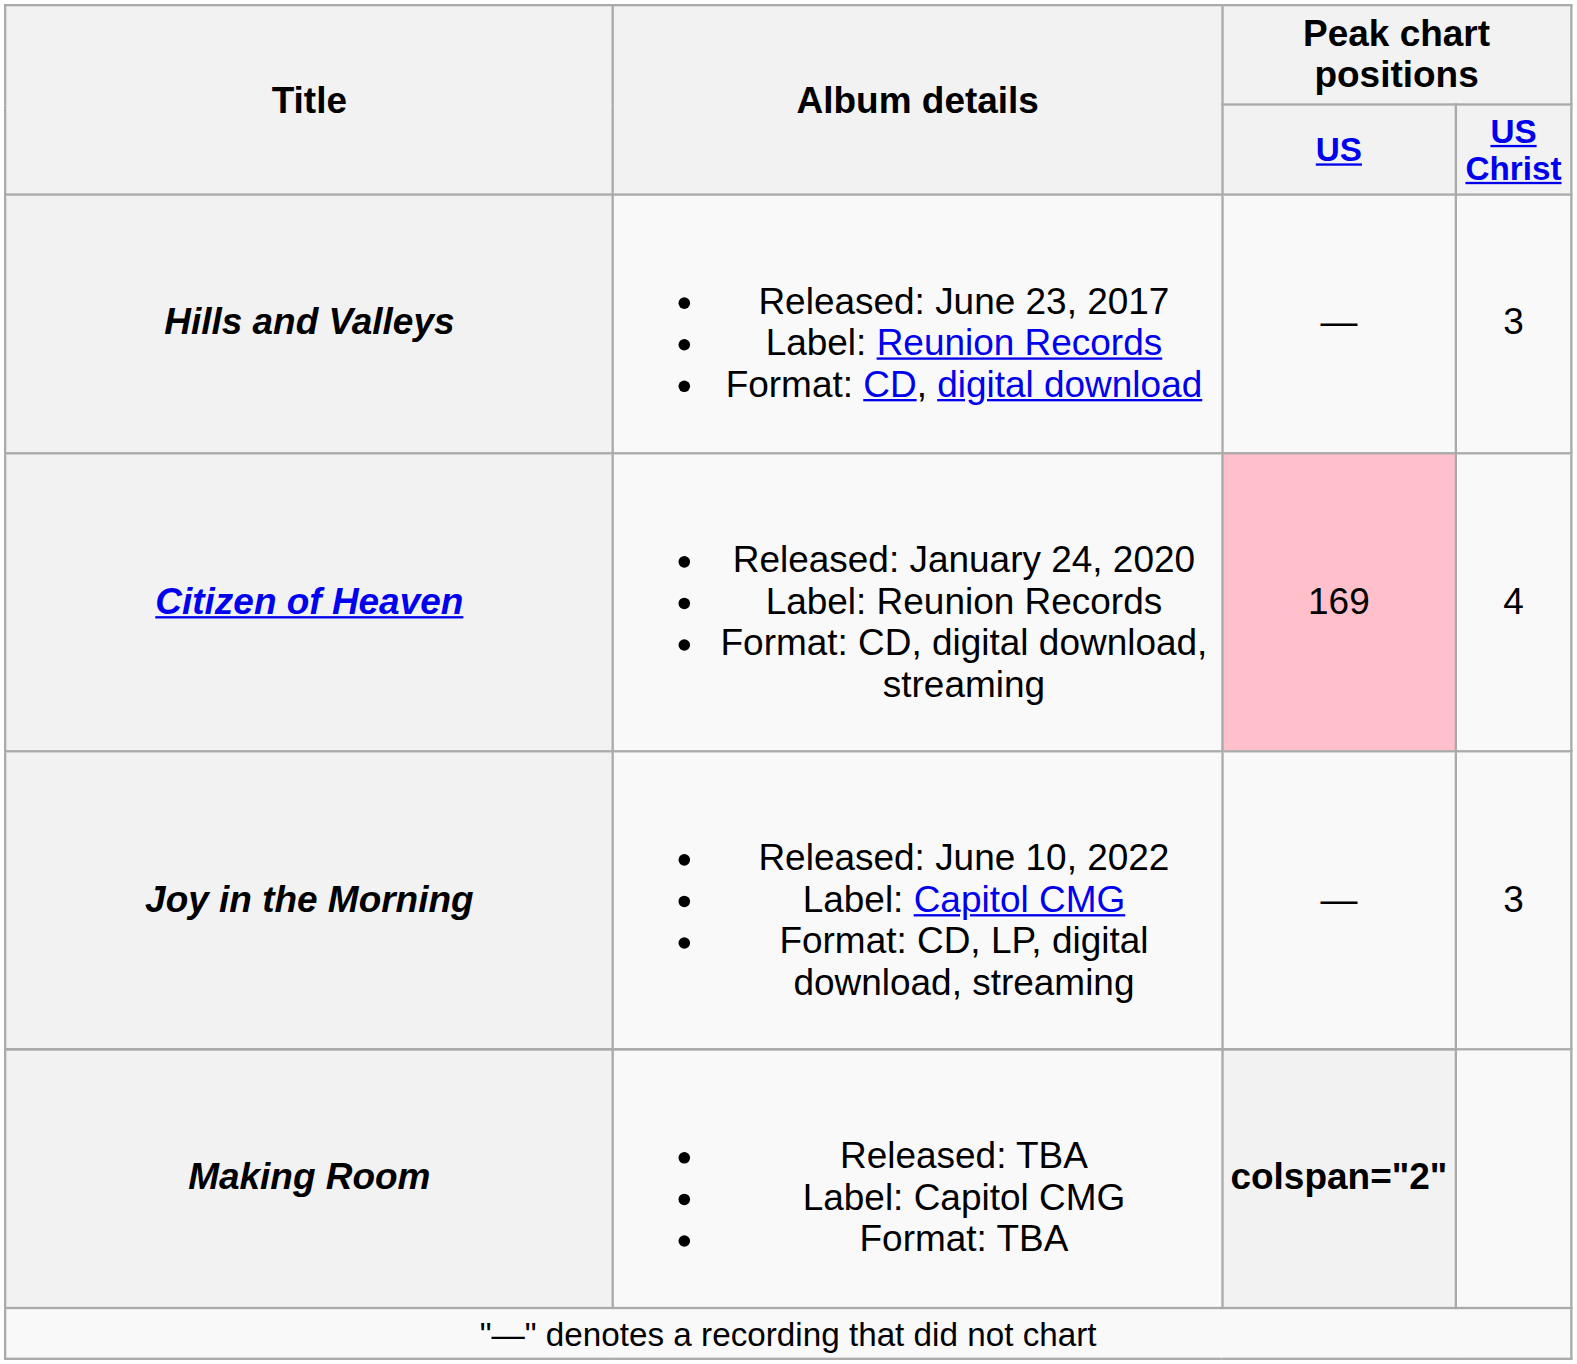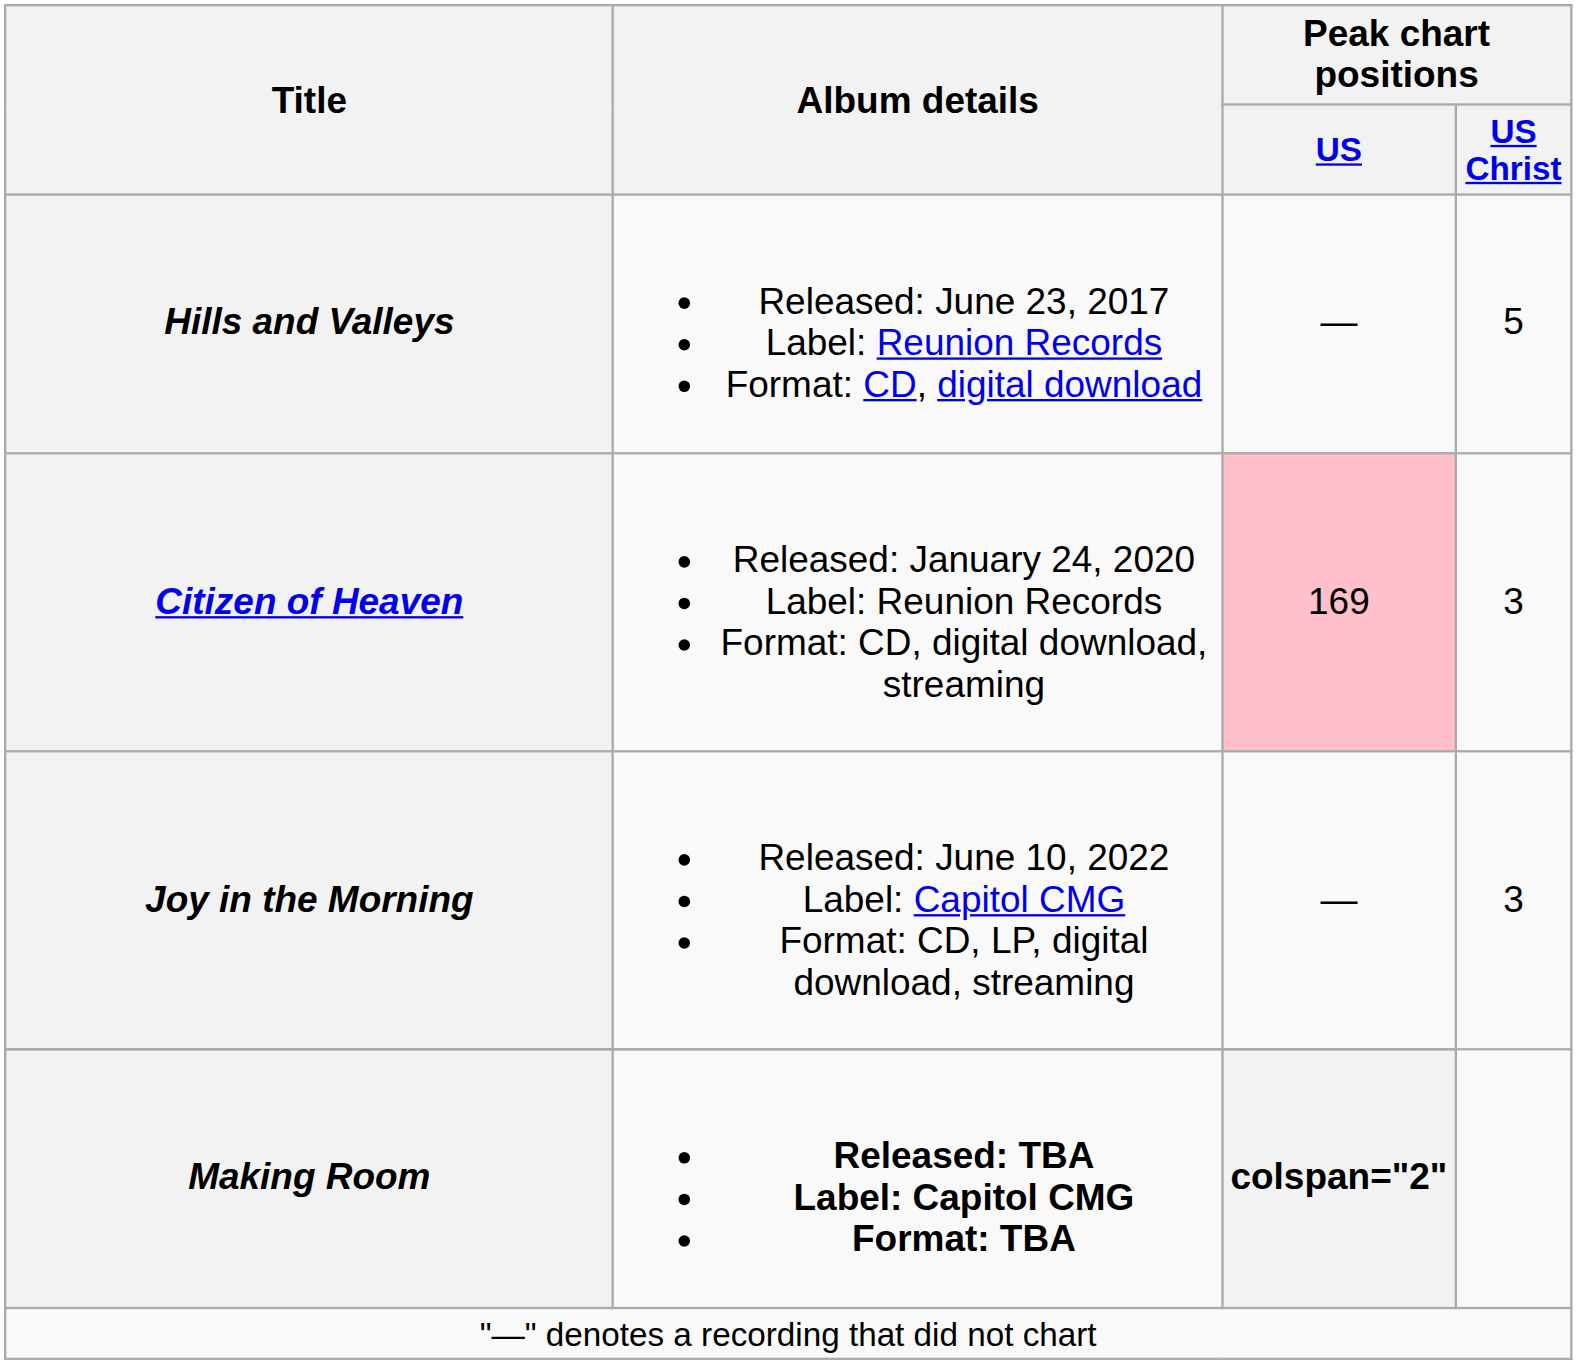(1514, 322) 3 -> (1514, 322) 5
(1514, 600) 4 -> (1514, 600) 3
(918, 1199) normal -> (918, 1199) bold
